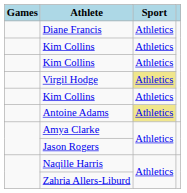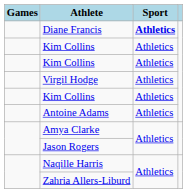(154, 29) normal -> (155, 29) bold
(154, 79) khaki background -> (154, 79) no background
(154, 113) khaki background -> (154, 113) no background
